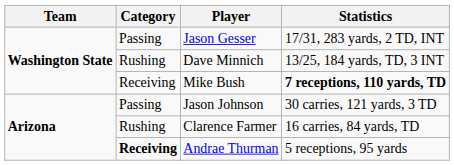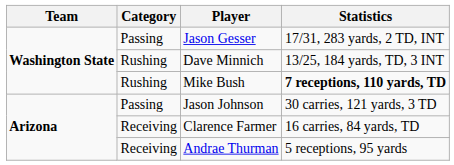(147, 82) Receiving -> (144, 82) Rushing
(142, 126) Rushing -> (149, 126) Receiving
(148, 148) bold -> (149, 148) normal
